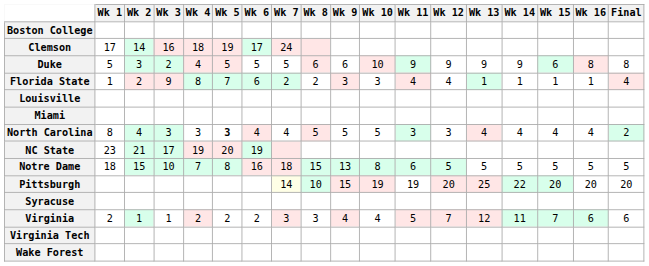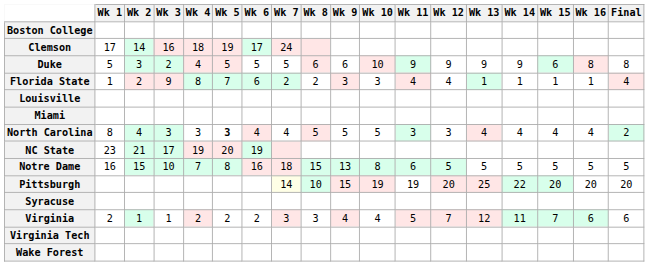(110, 167) 18 -> (110, 167) 16
